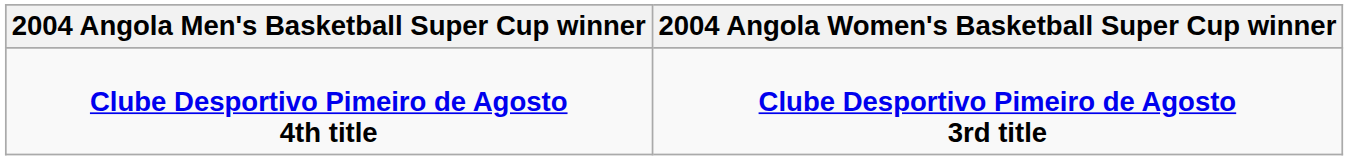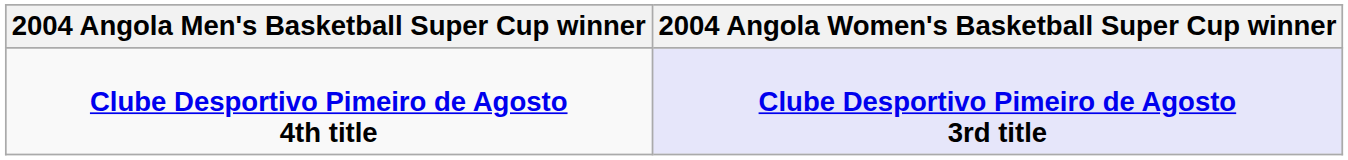(997, 116) no background -> (997, 116) lavender background
